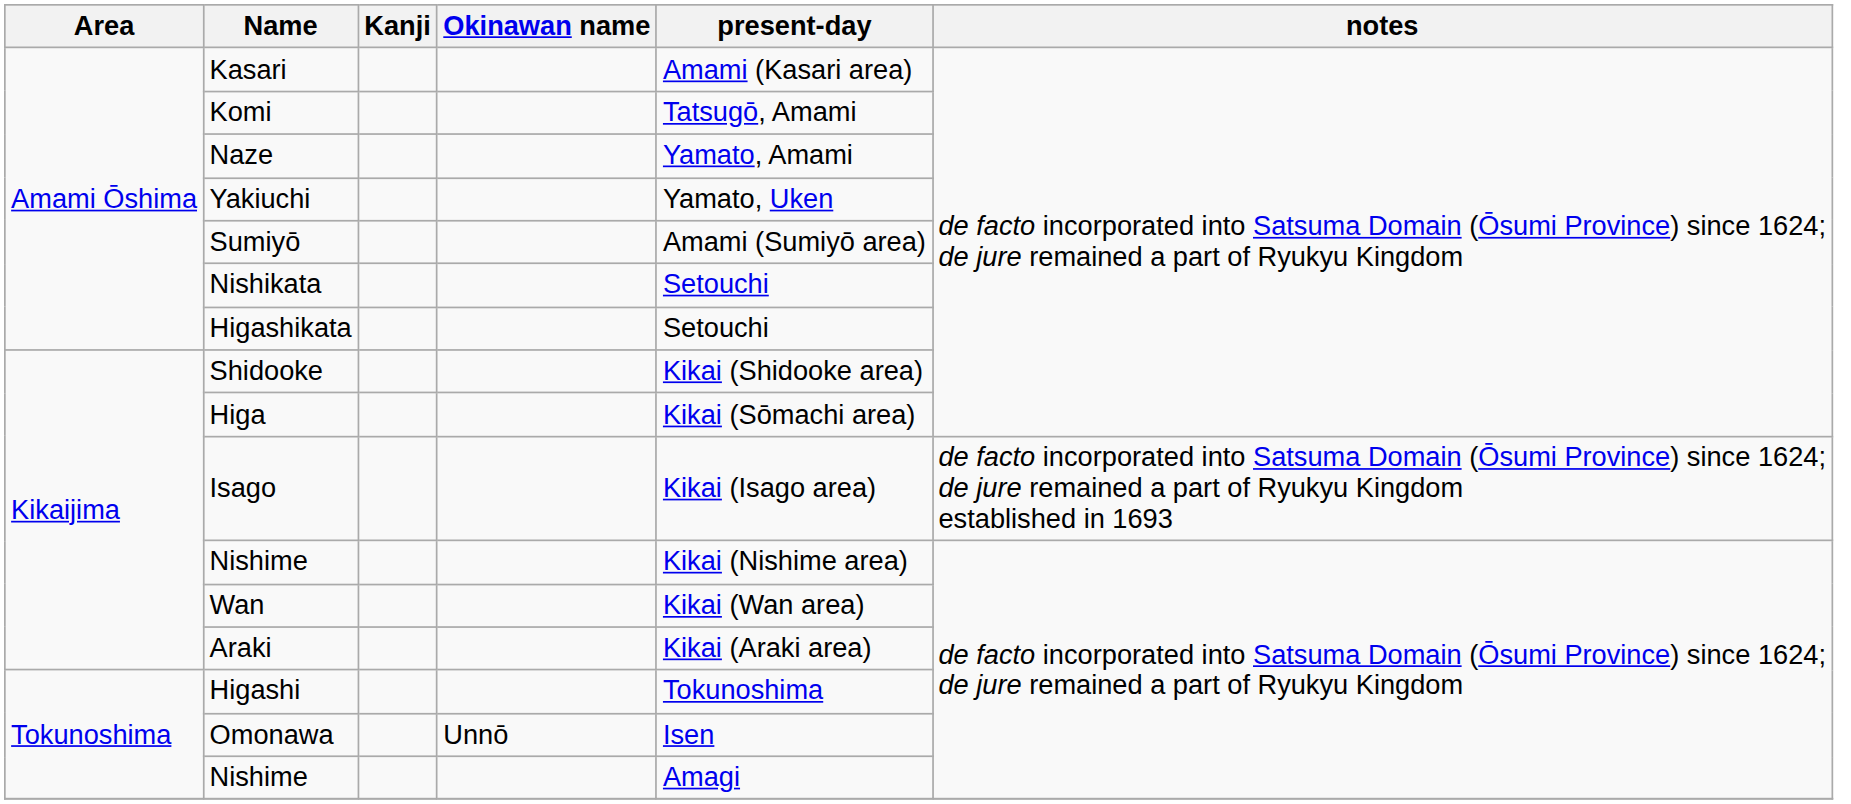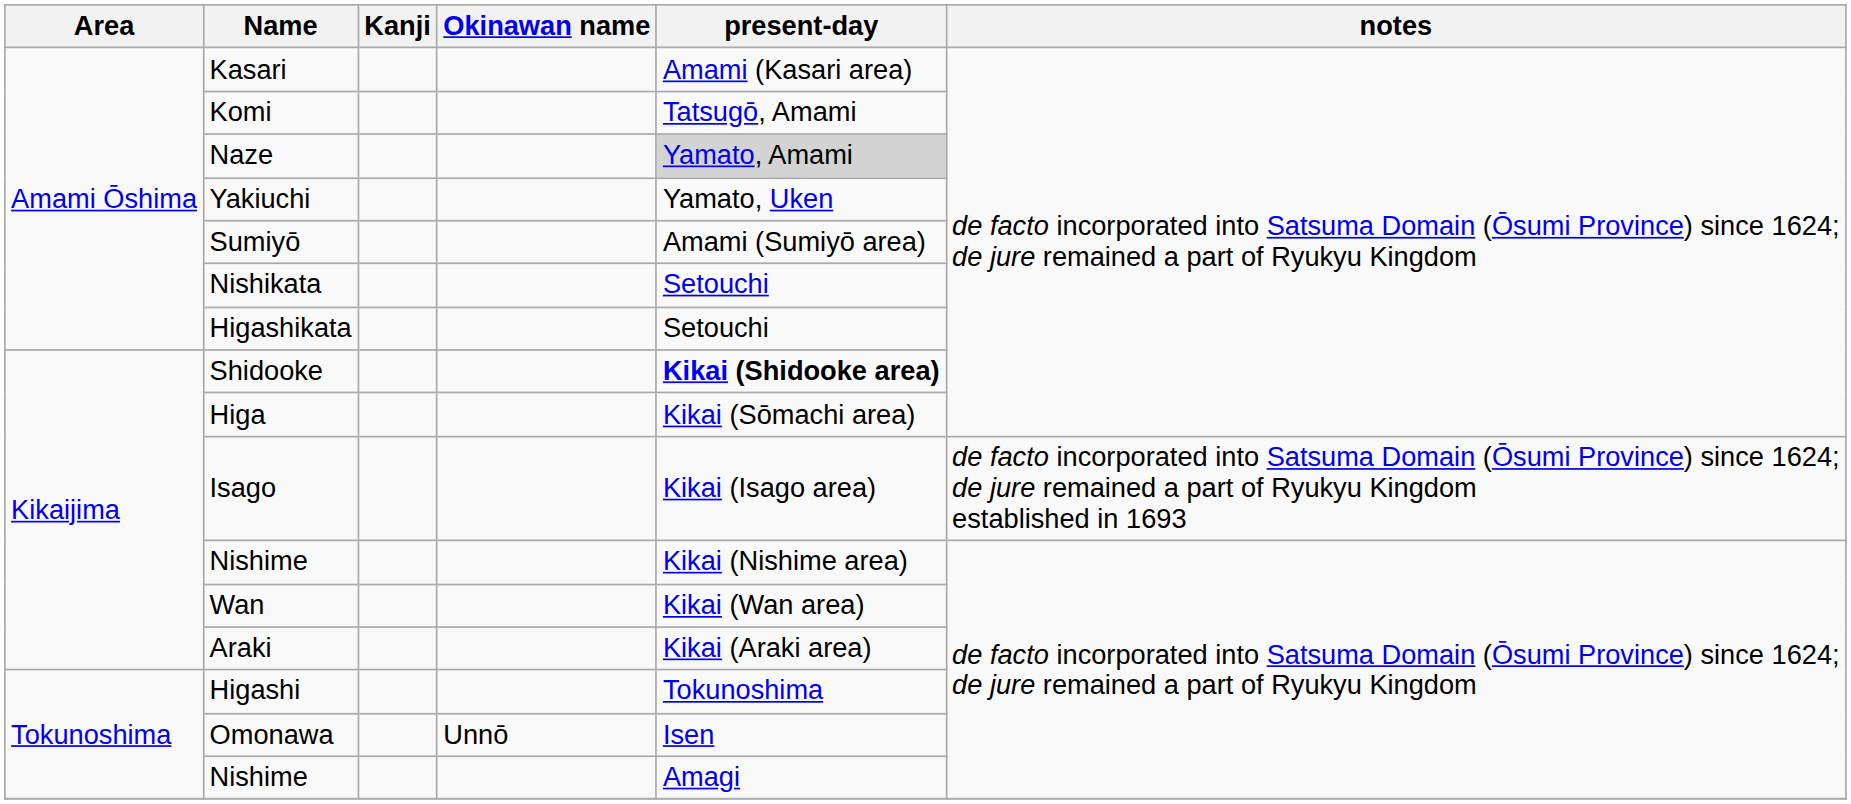(758, 155) no background -> (758, 155) lightgrey background
(793, 371) normal -> (801, 371) bold
